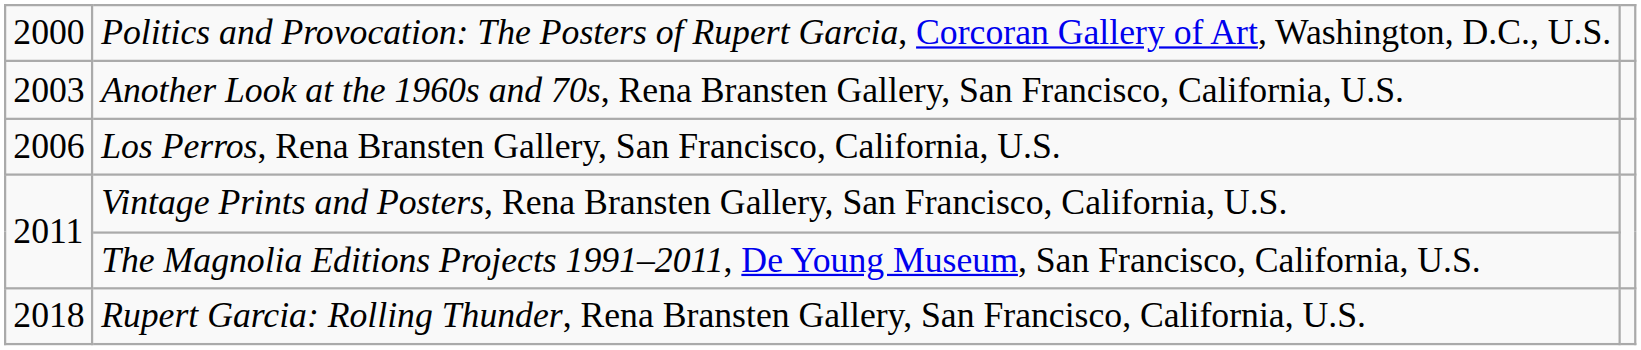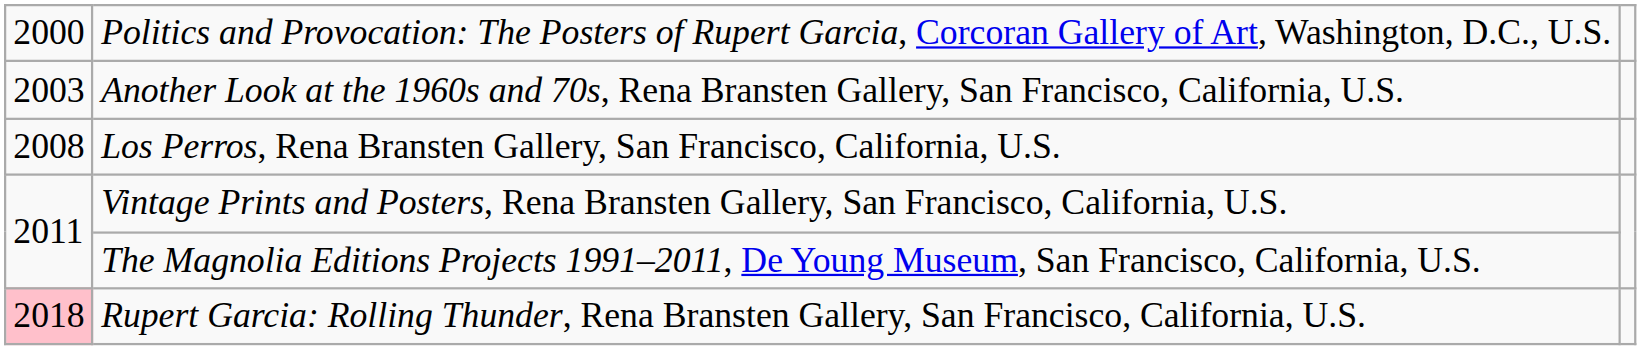(49, 145) 2006 -> (49, 145) 2008
(49, 315) no background -> (49, 315) pink background
